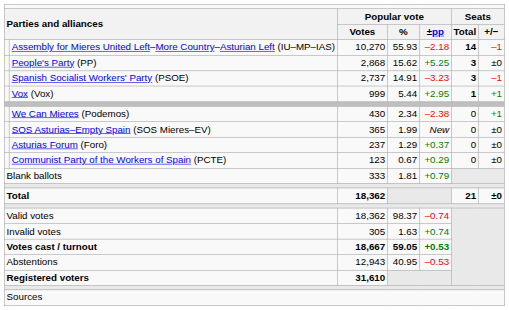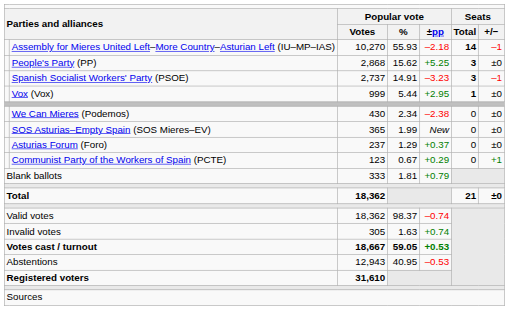(496, 94) +1 -> (497, 94) ±0
(496, 114) +1 -> (497, 114) ±0
(497, 160) ±0 -> (496, 160) +1
